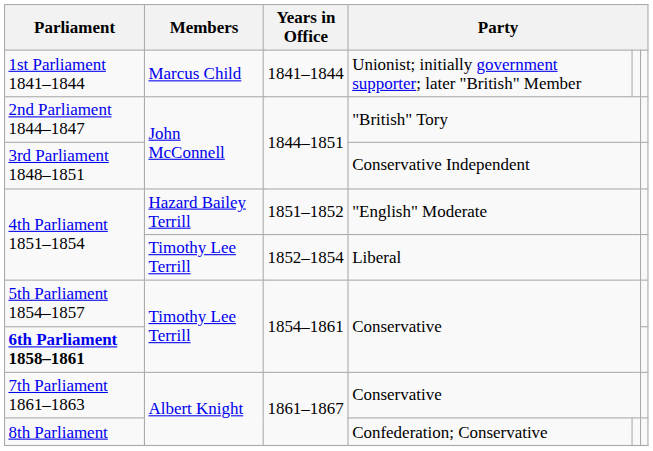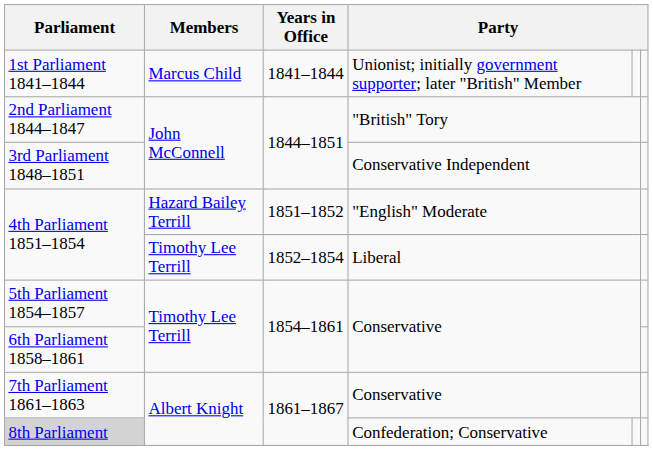(63, 349) bold -> (58, 349) normal
(58, 431) no background -> (58, 431) lightgrey background
